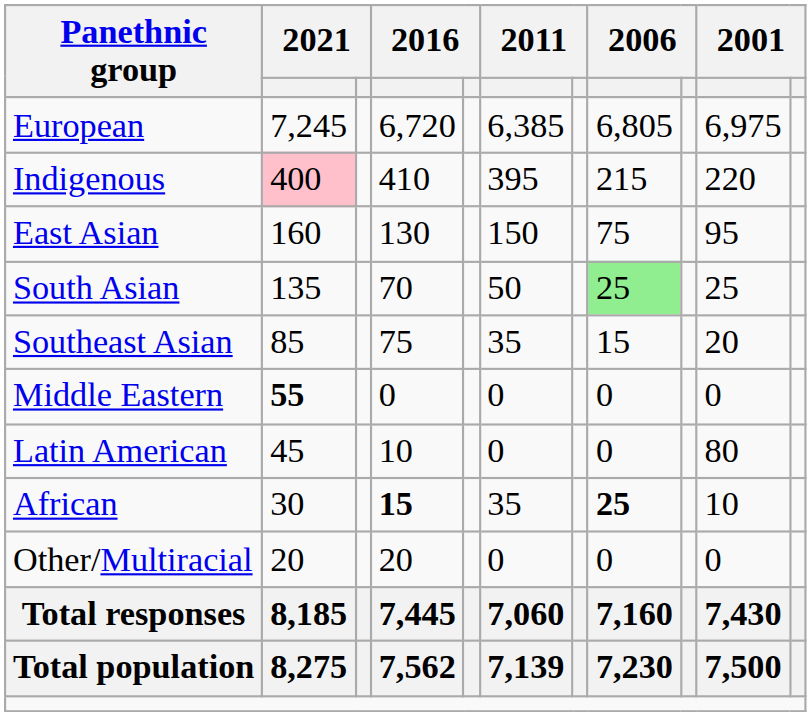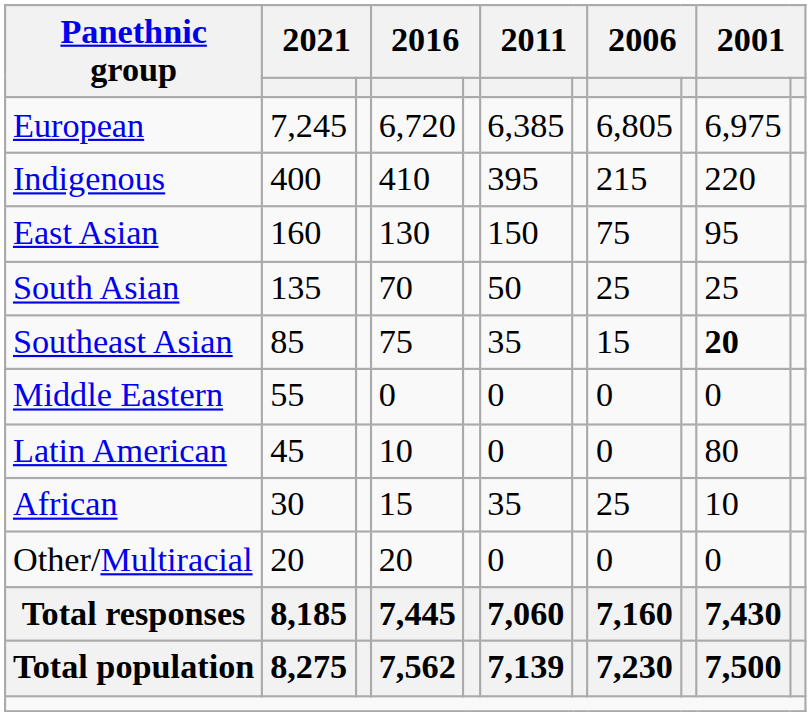(296, 178) pink background -> (296, 178) no background
(613, 287) lightgreen background -> (613, 287) no background
(722, 341) normal -> (722, 341) bold
(287, 395) bold -> (287, 395) normal
(396, 504) bold -> (396, 504) normal
(613, 504) bold -> (613, 504) normal
